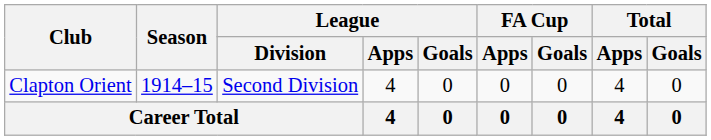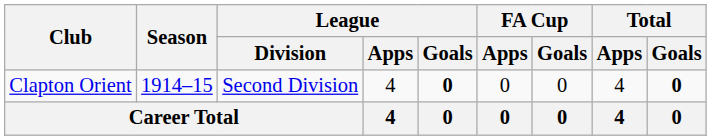(448, 85) normal -> (448, 85) bold
(677, 85) normal -> (677, 85) bold
